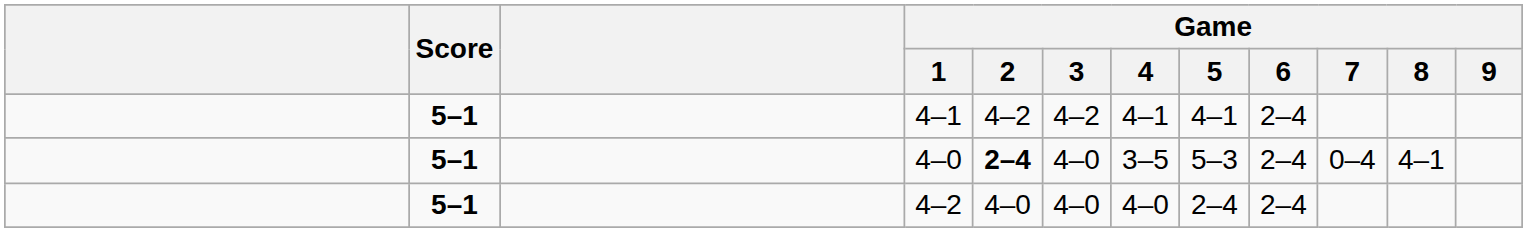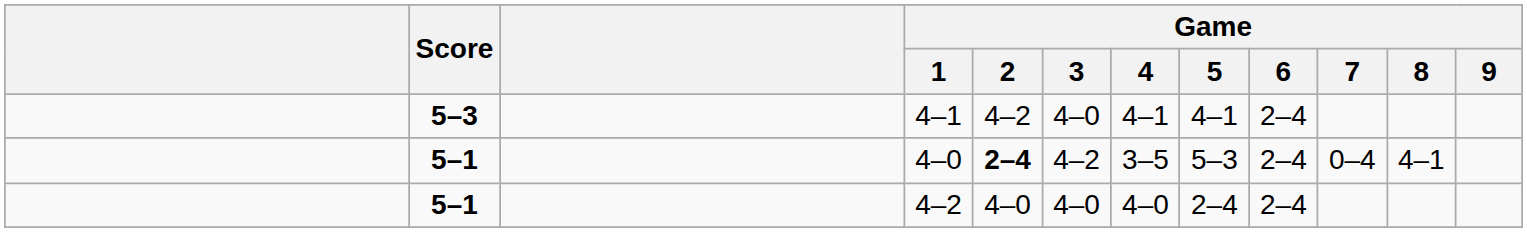(454, 115) 5–1 -> (454, 115) 5–3
(1076, 115) 4–2 -> (1076, 115) 4–0
(1076, 159) 4–0 -> (1076, 159) 4–2
